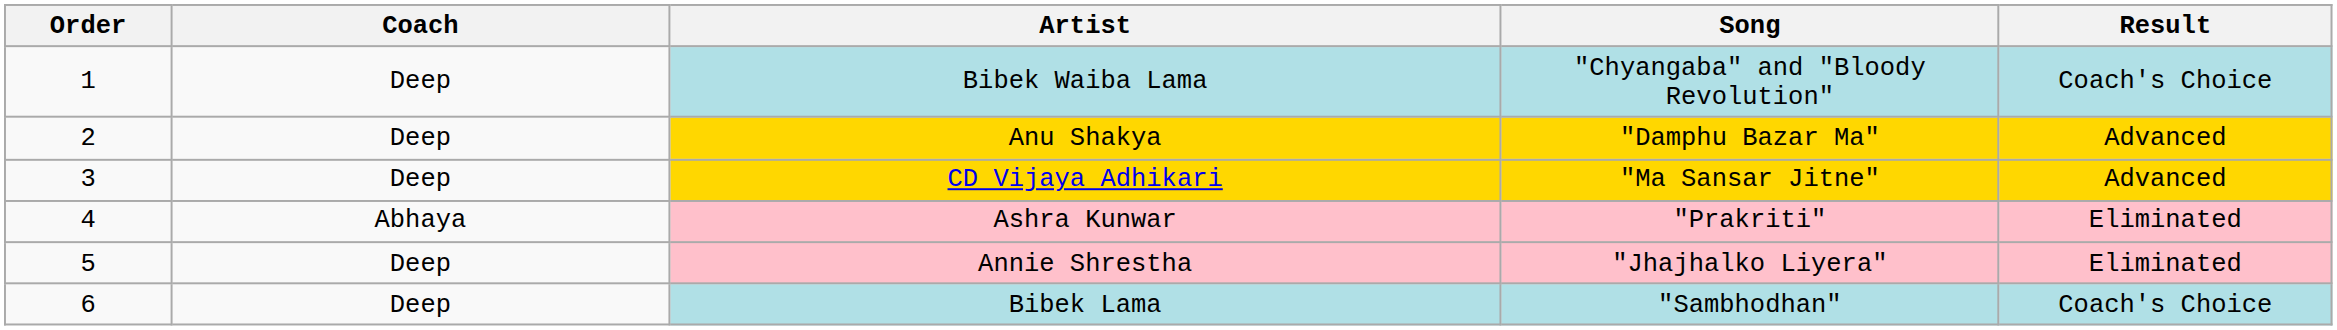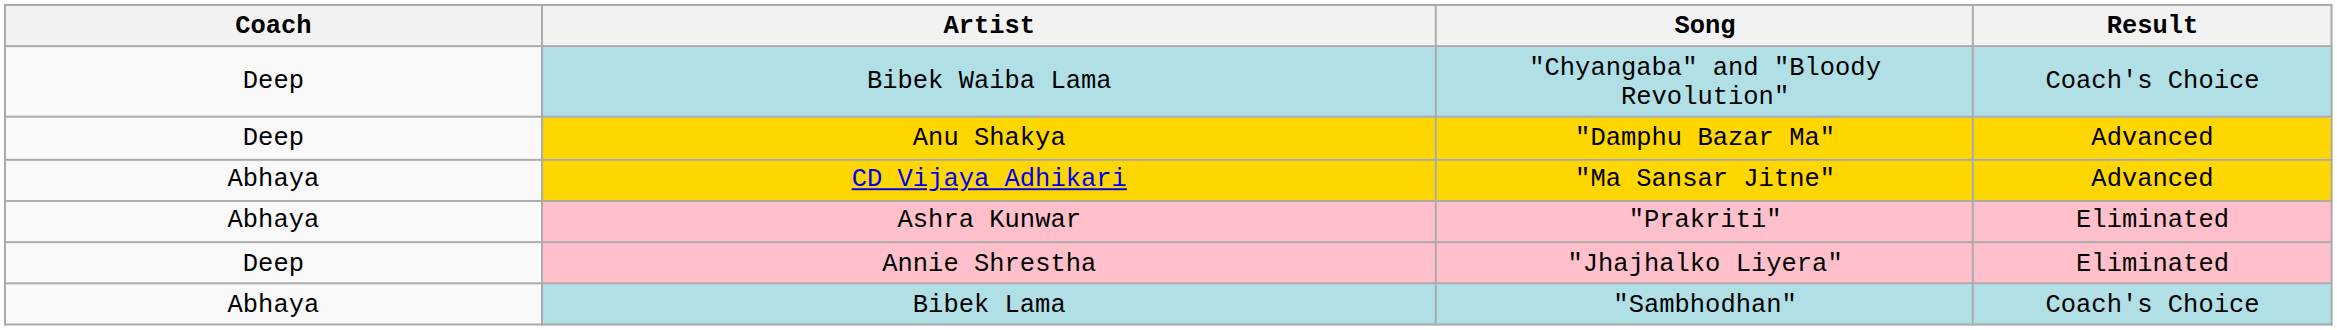- column: (88, 26)
(420, 180) Deep -> (273, 180) Abhaya
(420, 304) Deep -> (273, 304) Abhaya
